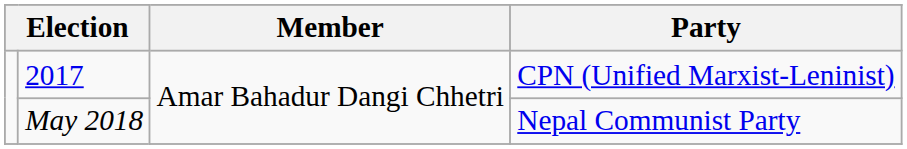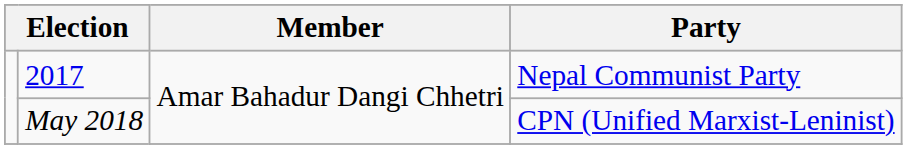(706, 74) CPN (Unified Marxist-Leninist) -> (659, 74) Nepal Communist Party
(659, 120) Nepal Communist Party -> (706, 120) CPN (Unified Marxist-Leninist)
